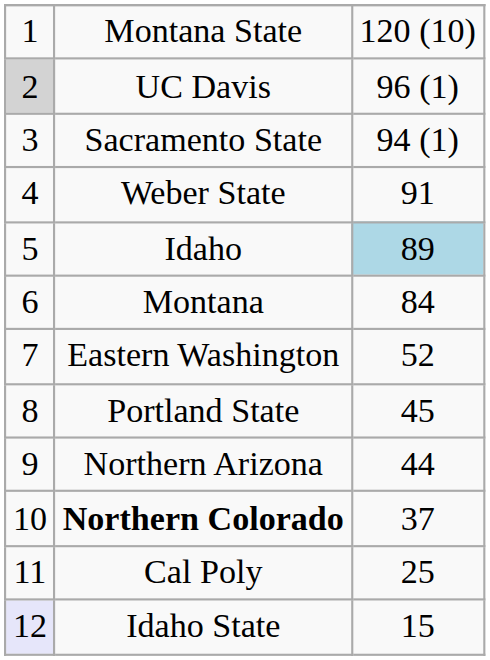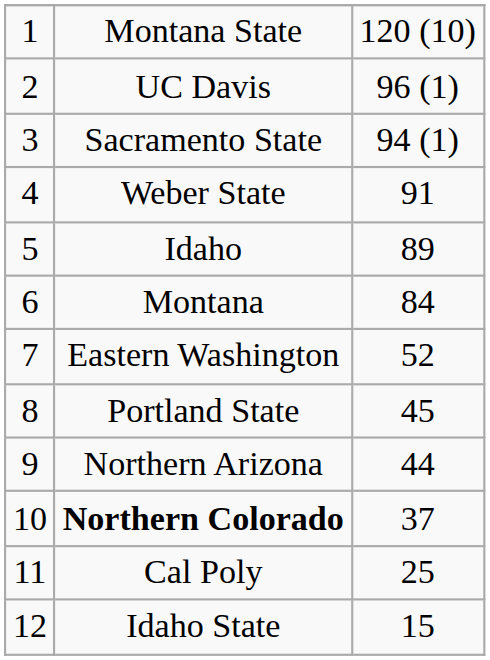(30, 85) lightgrey background -> (30, 85) no background
(418, 247) lightblue background -> (418, 247) no background
(30, 626) lavender background -> (30, 626) no background
